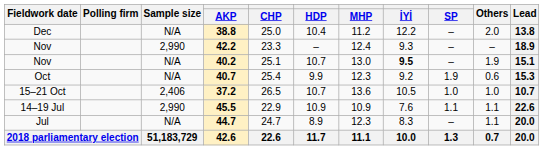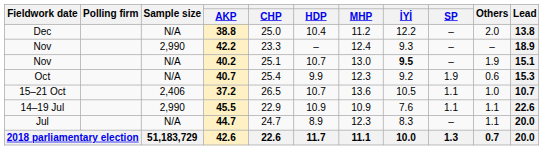(451, 92) 1.0 -> (451, 92) 1.1
